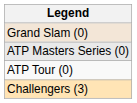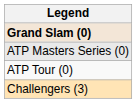(48, 32) normal -> (49, 32) bold
